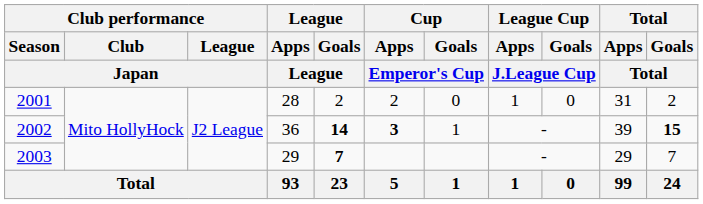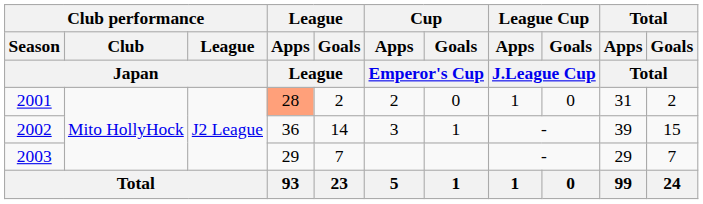(290, 101) no background -> (290, 101) lightsalmon background
(339, 128) bold -> (339, 128) normal
(394, 128) bold -> (394, 128) normal
(672, 128) bold -> (672, 128) normal
(339, 156) bold -> (339, 156) normal
